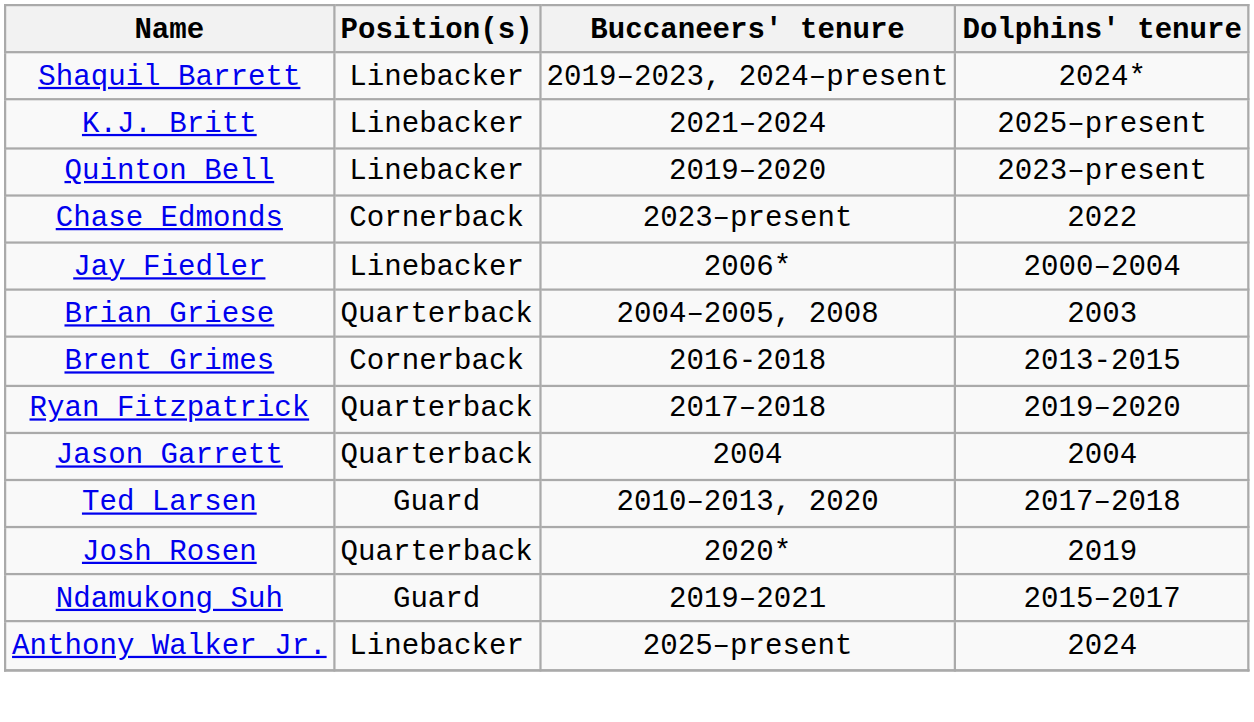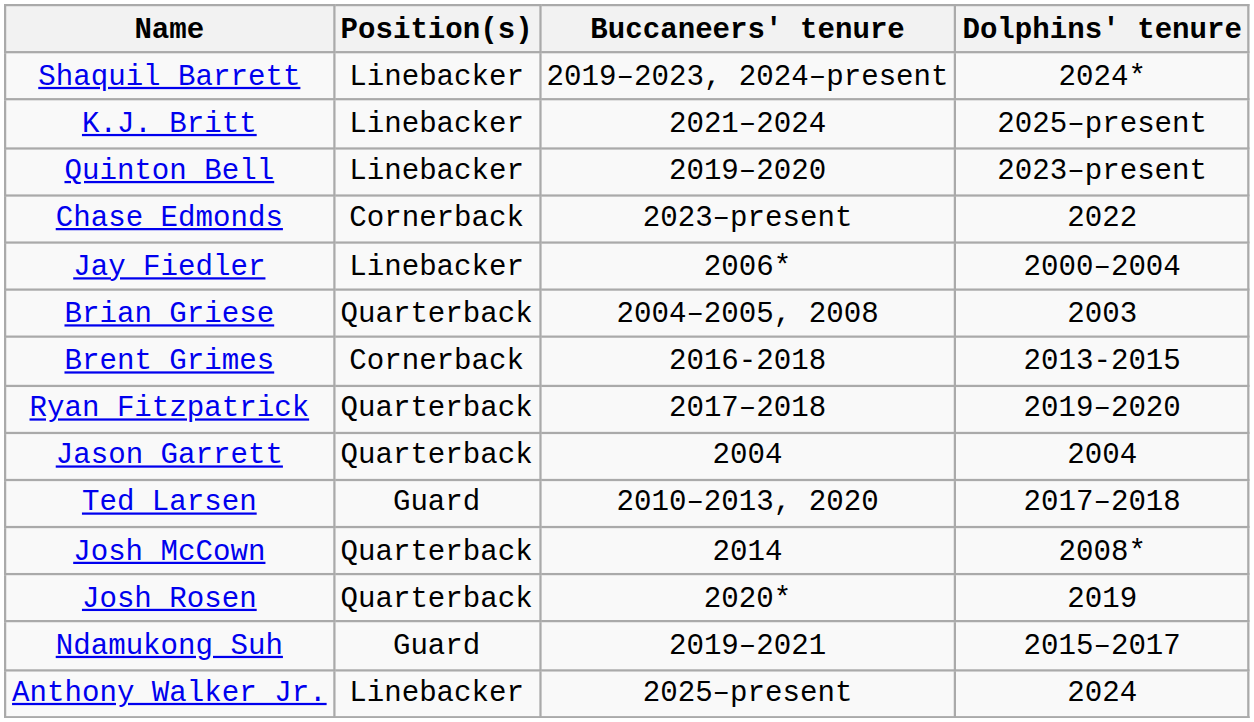+ row: (169, 551)
